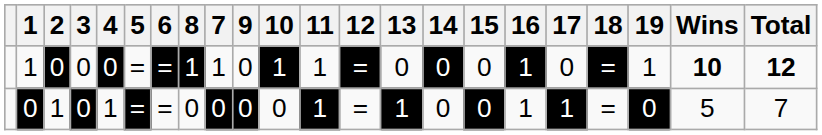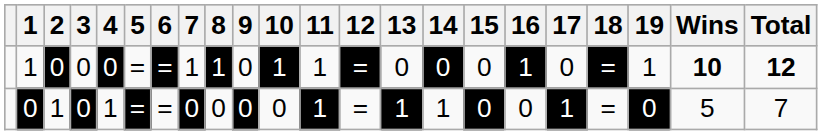columns swapped: (219, 25) <-> (192, 25)
(443, 108) 0 -> (443, 108) 1
(526, 108) 1 -> (526, 108) 0
